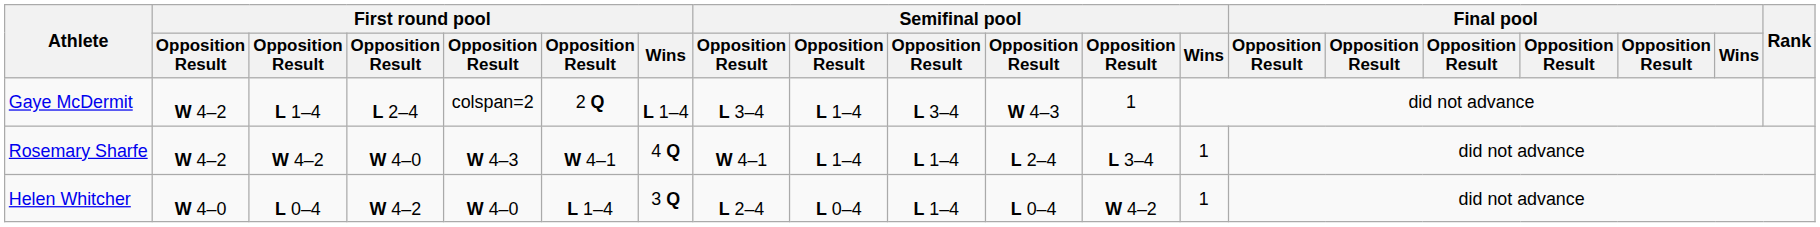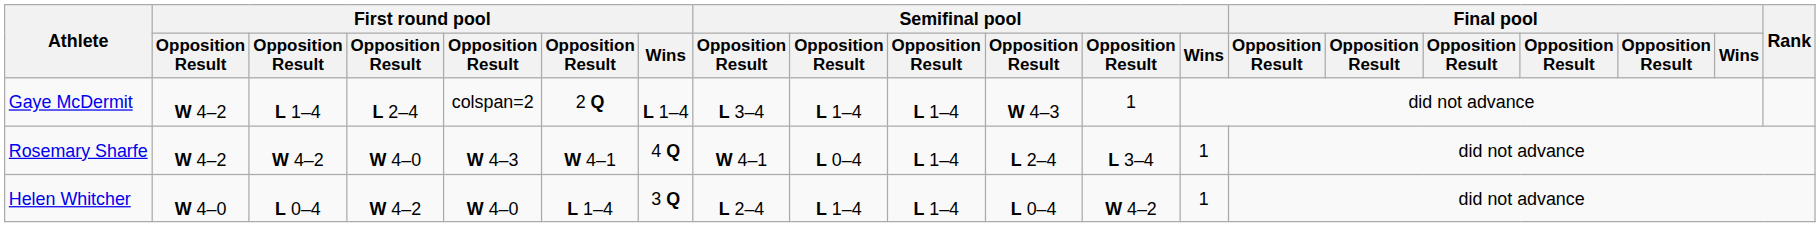(936, 112) L 3–4 -> (936, 112) L 1–4
(839, 160) L 1–4 -> (839, 160) L 0–4
(839, 208) L 0–4 -> (839, 208) L 1–4
